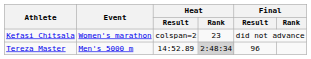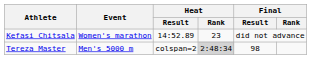(176, 35) colspan=2 -> (176, 35) 14:52.89
(176, 48) 14:52.89 -> (176, 48) colspan=2
(255, 48) 96 -> (255, 48) 98
